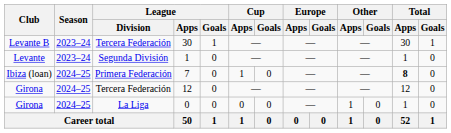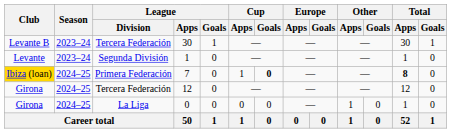(29, 74) no background -> (29, 74) gold background
(269, 74) normal -> (269, 74) bold
